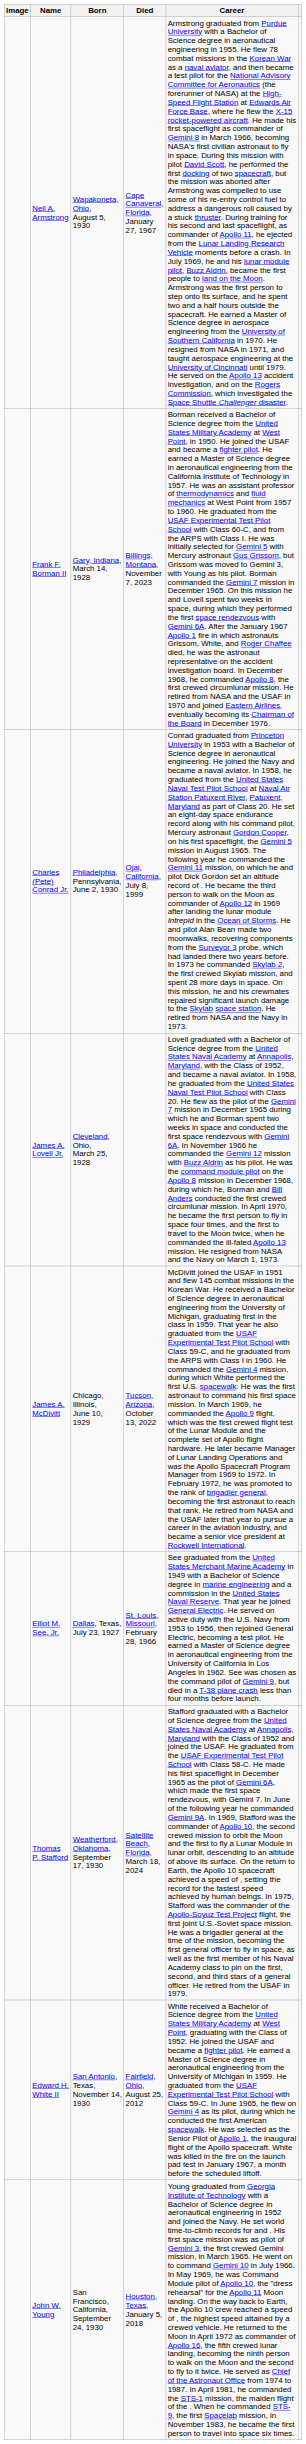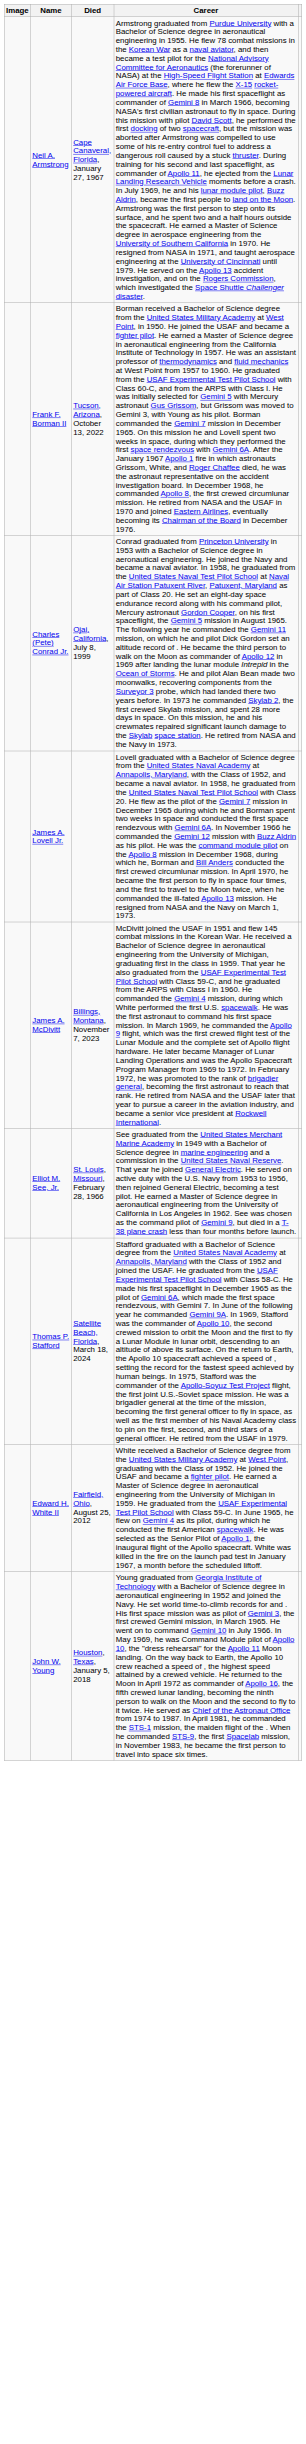- column: (97, 10)
(144, 569) Billings, Montana, November 7, 2023 -> (88, 419) Tucson, Arizona, October 13, 2022
(141, 1409) Tucson, Arizona, October 13, 2022 -> (91, 1025) Billings, Montana, November 7, 2023
